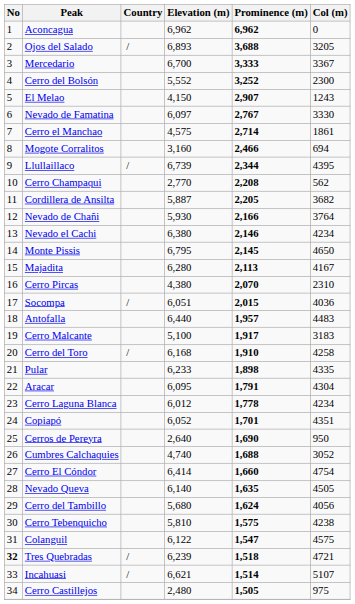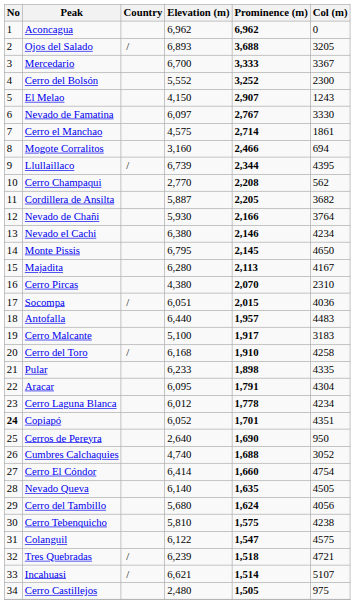(12, 421) normal -> (12, 421) bold
(12, 557) bold -> (12, 557) normal
